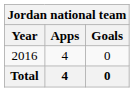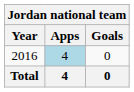(65, 55) no background -> (65, 55) lightblue background
